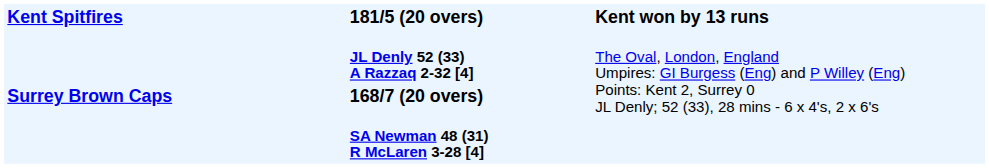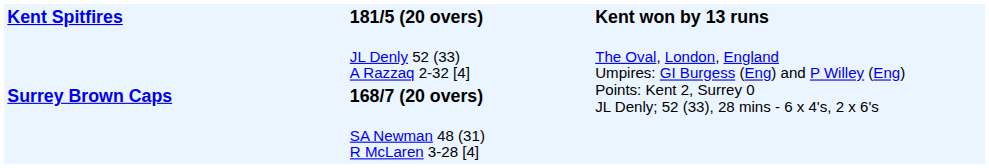(412, 65) bold -> (410, 65) normal
(419, 144) bold -> (417, 144) normal
